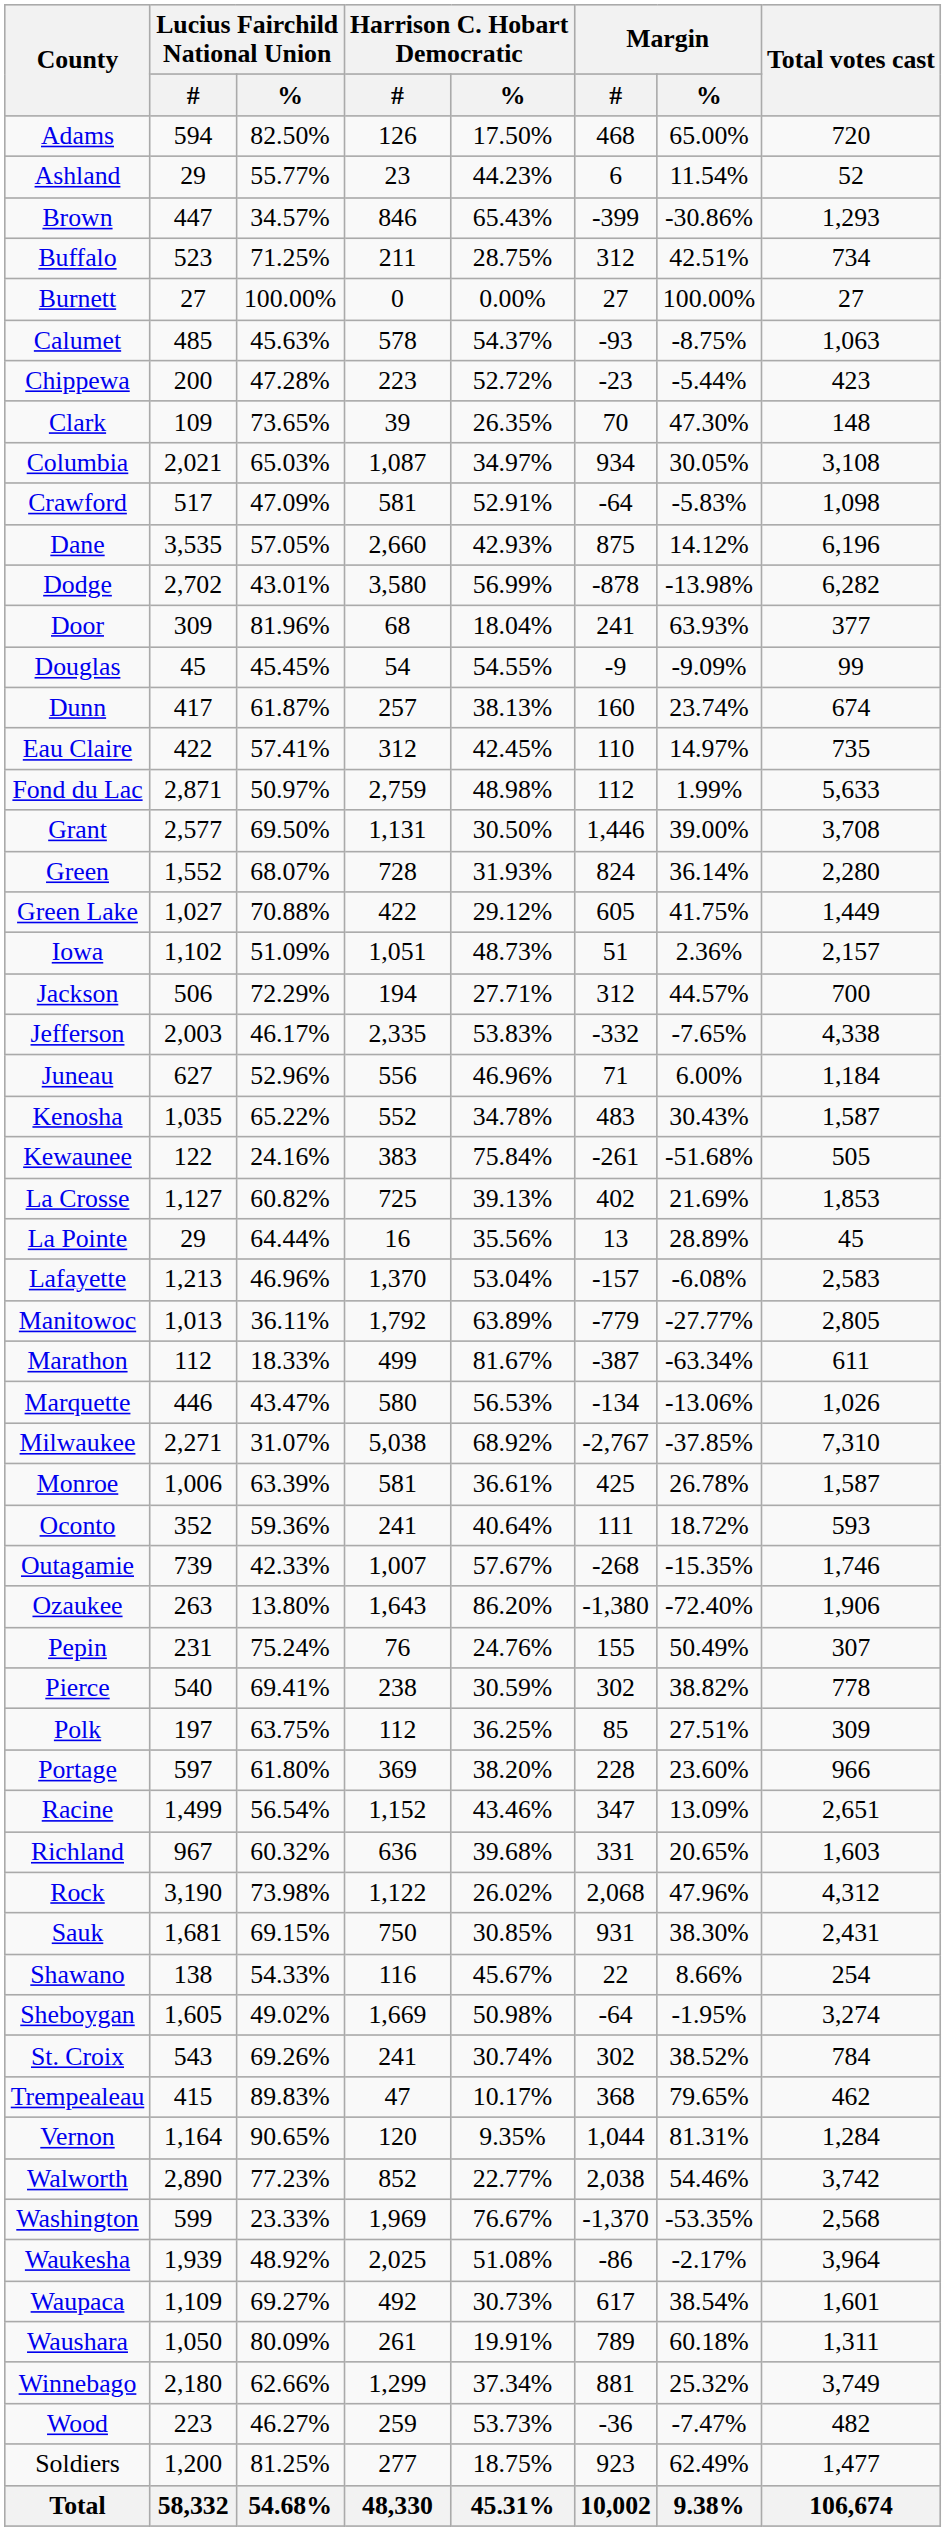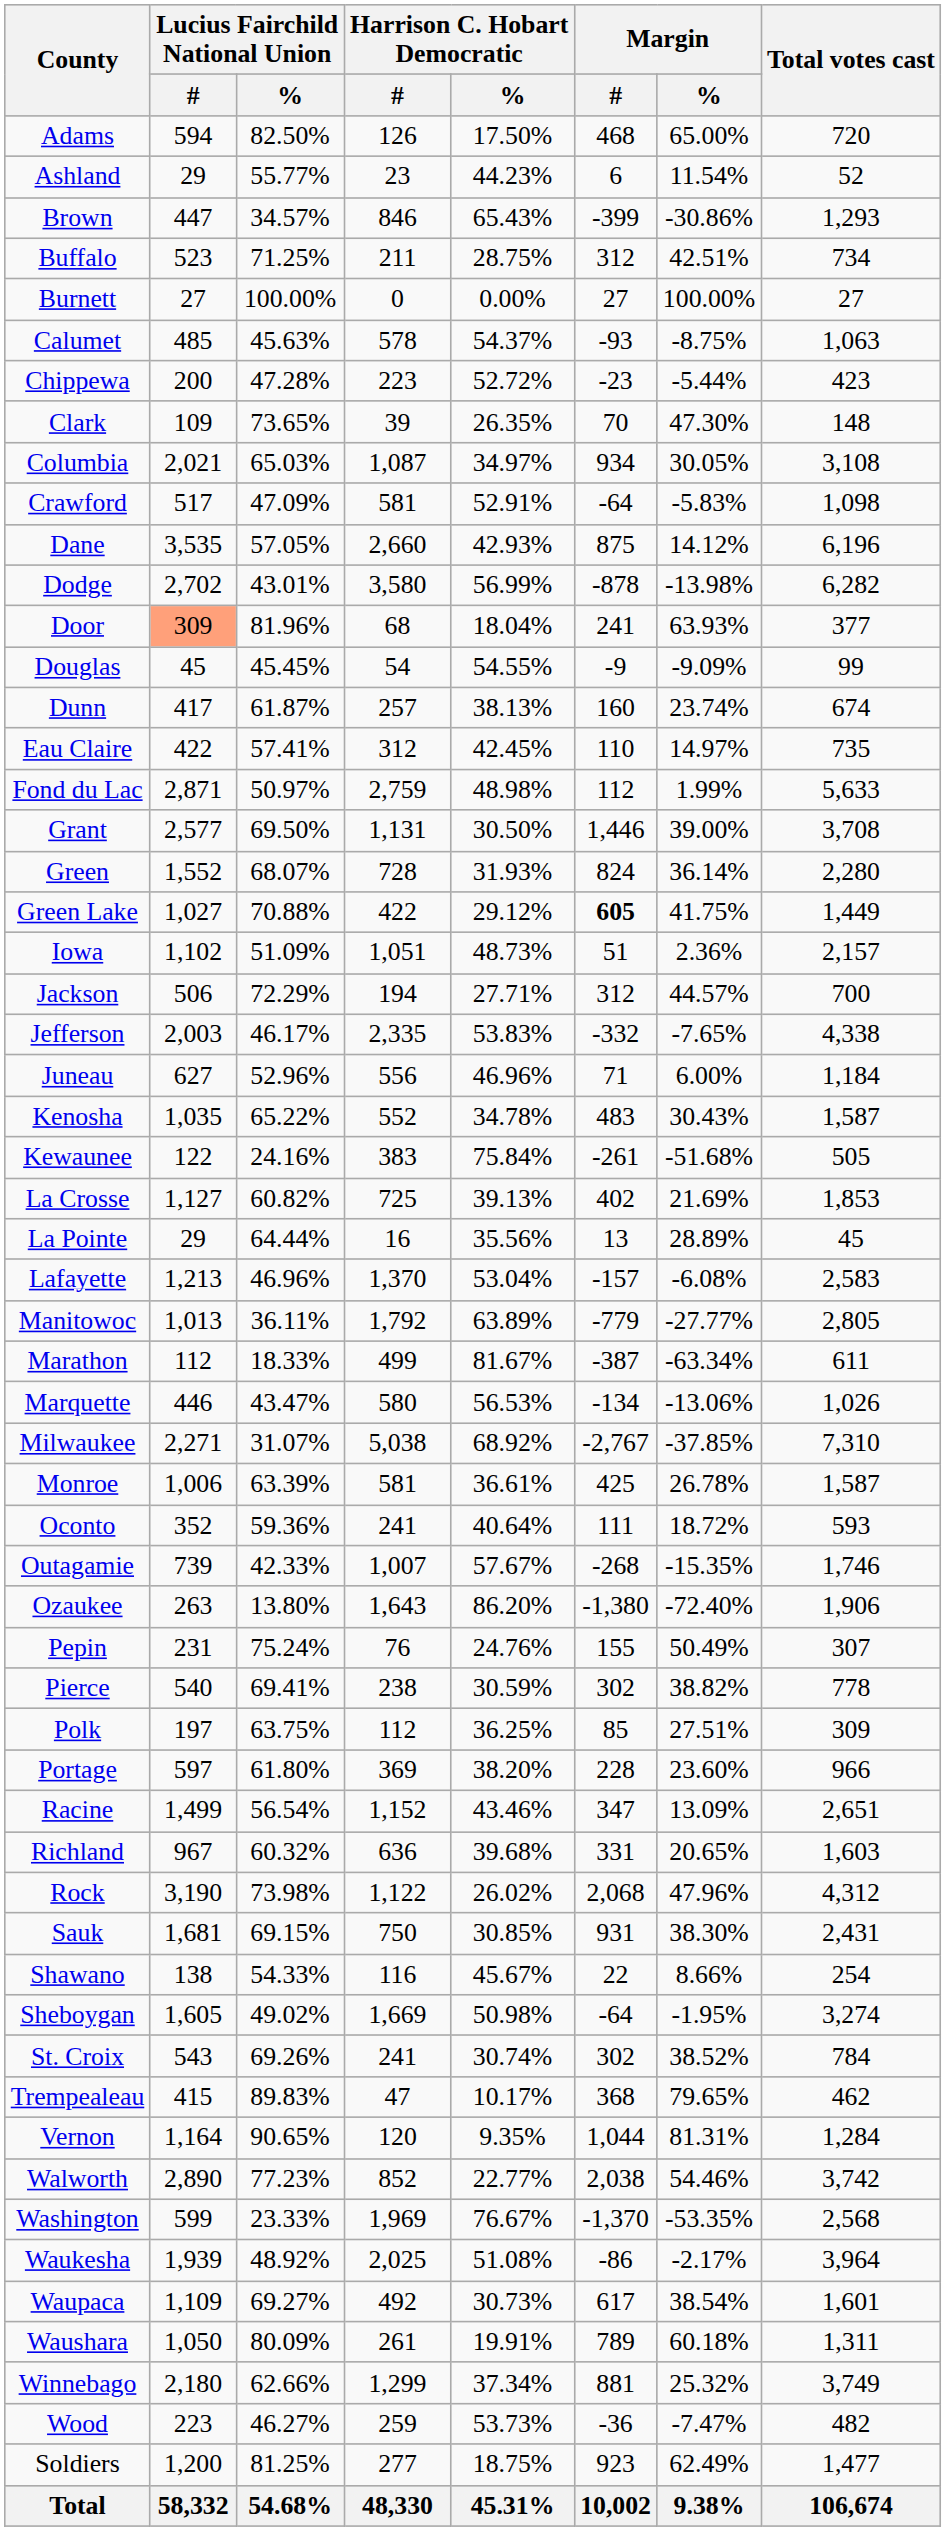(193, 625) no background -> (193, 625) lightsalmon background
(616, 911) normal -> (616, 911) bold
